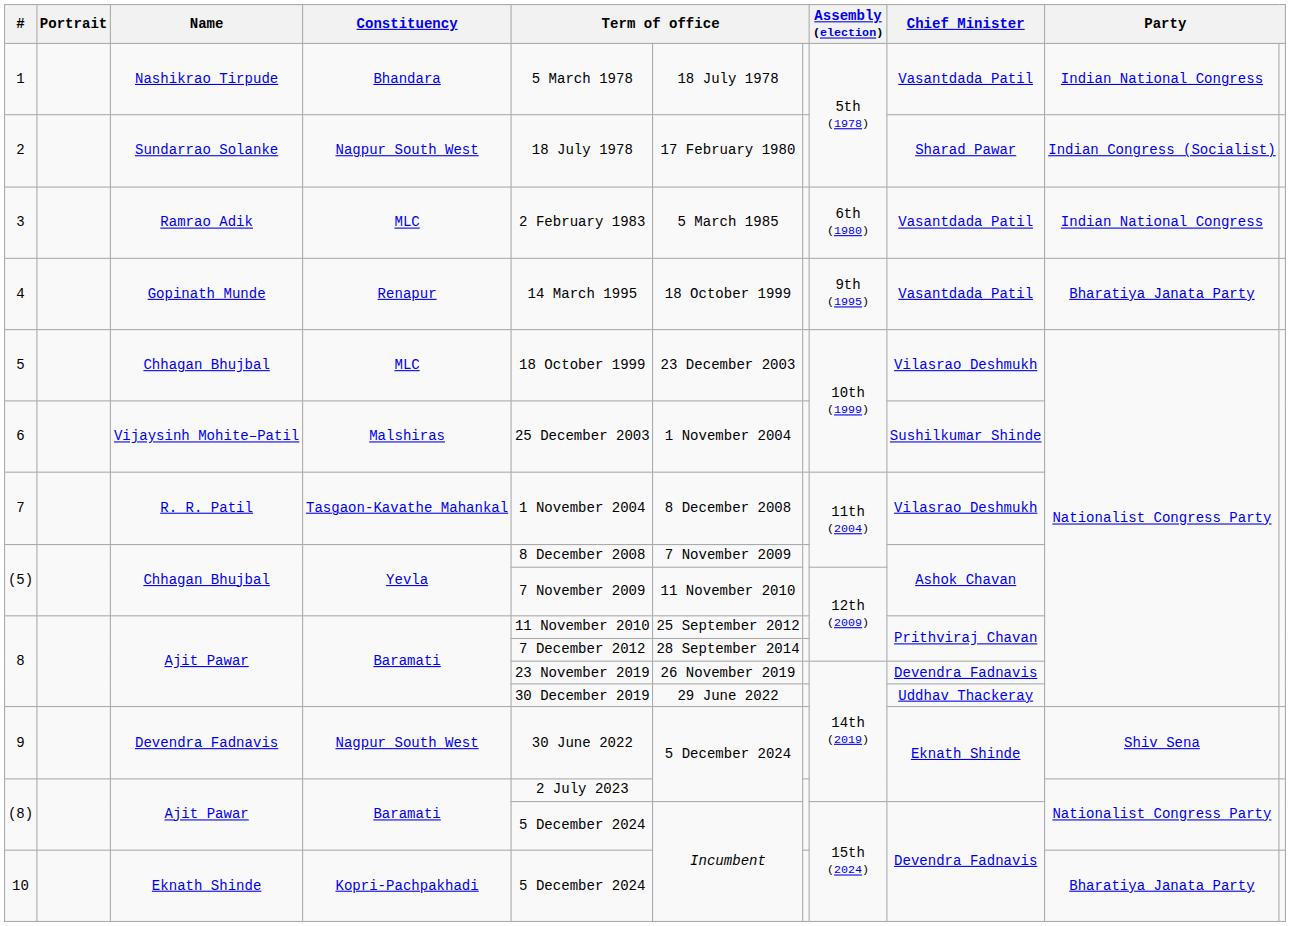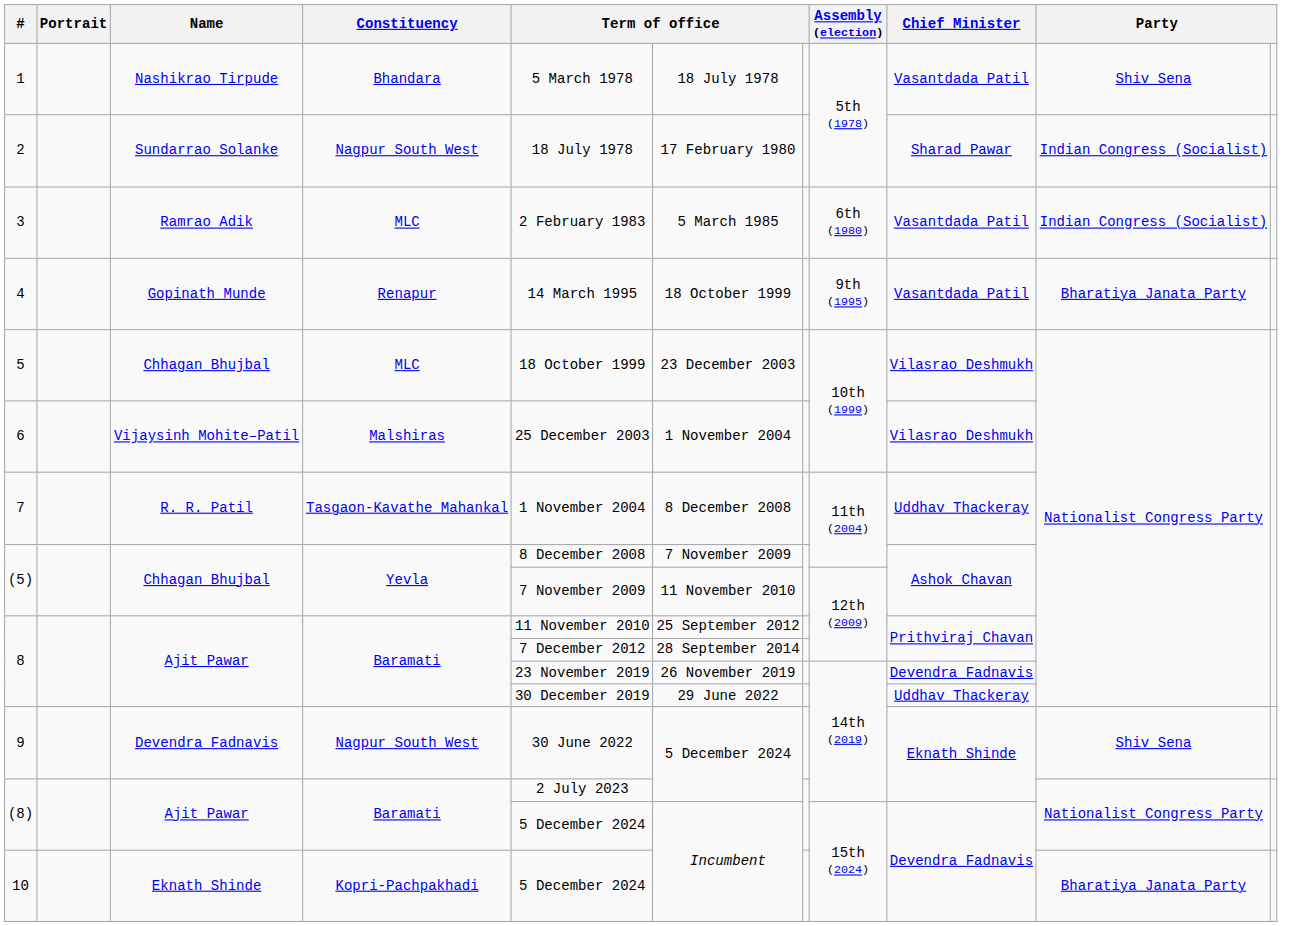(1162, 79) Indian National Congress -> (1154, 79) Shiv Sena
(1162, 222) Indian National Congress -> (1154, 222) Indian Congress (Socialist)
(966, 437) Sushilkumar Shinde -> (961, 437) Vilasrao Deshmukh
(966, 508) Vilasrao Deshmukh -> (961, 508) Uddhav Thackeray
